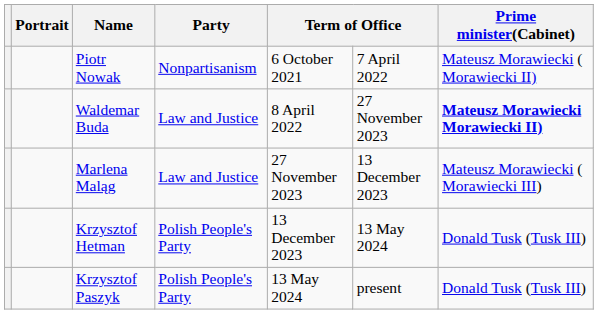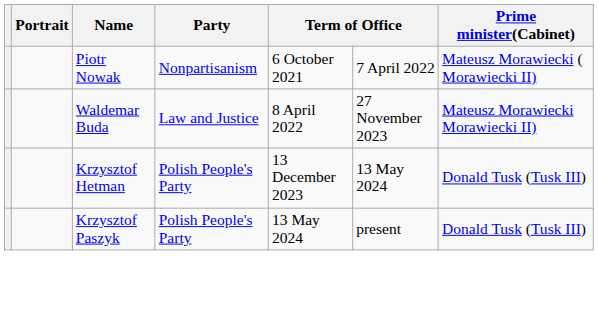(512, 118) bold -> (508, 118) normal
- row: (102, 177)
